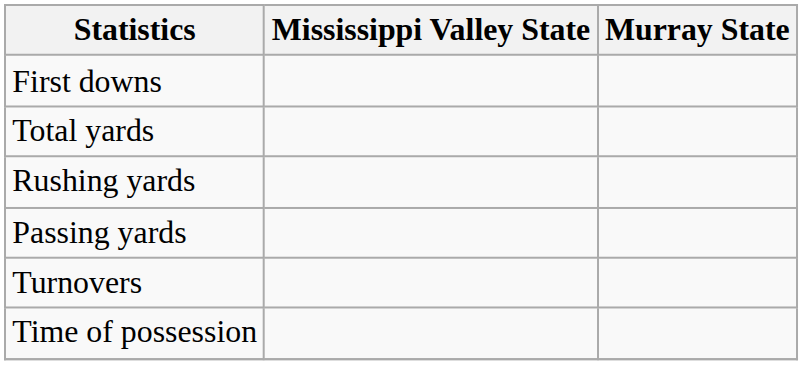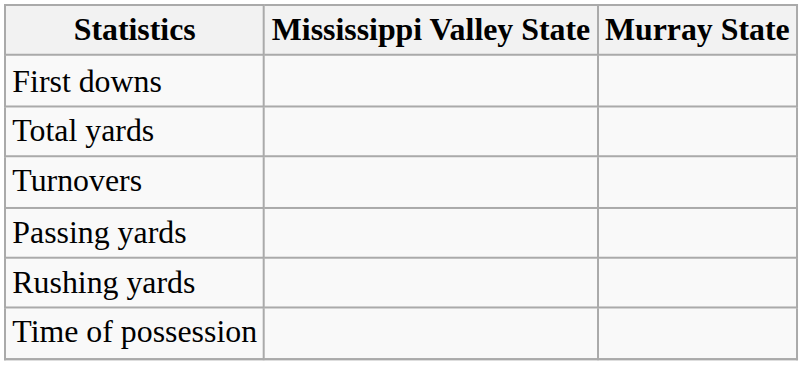rows swapped: (104, 181) <-> (77, 282)
